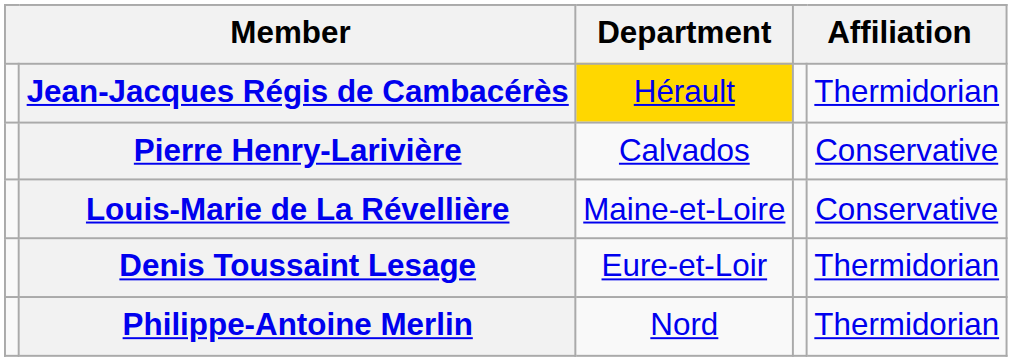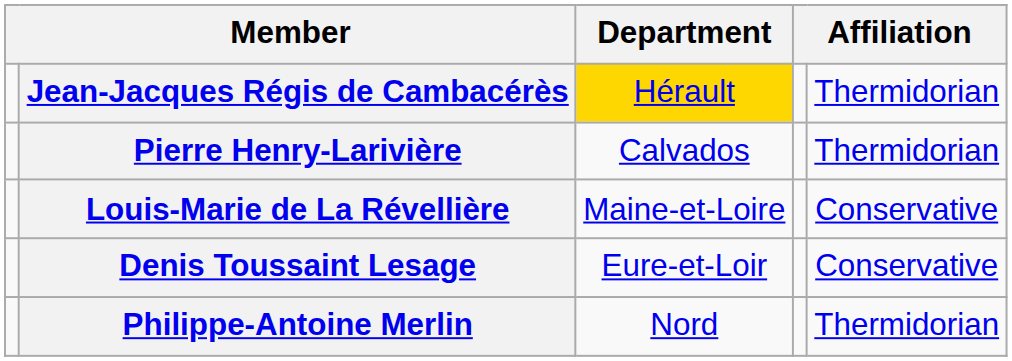(907, 150) Conservative -> (907, 150) Thermidorian
(907, 266) Thermidorian -> (907, 266) Conservative
